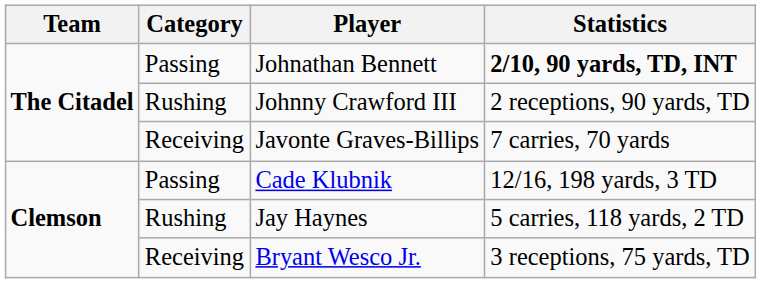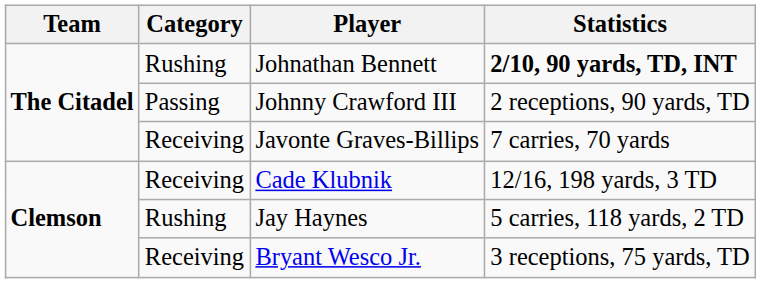(182, 63) Passing -> (186, 63) Rushing
(186, 102) Rushing -> (182, 102) Passing
(182, 179) Passing -> (194, 179) Receiving
